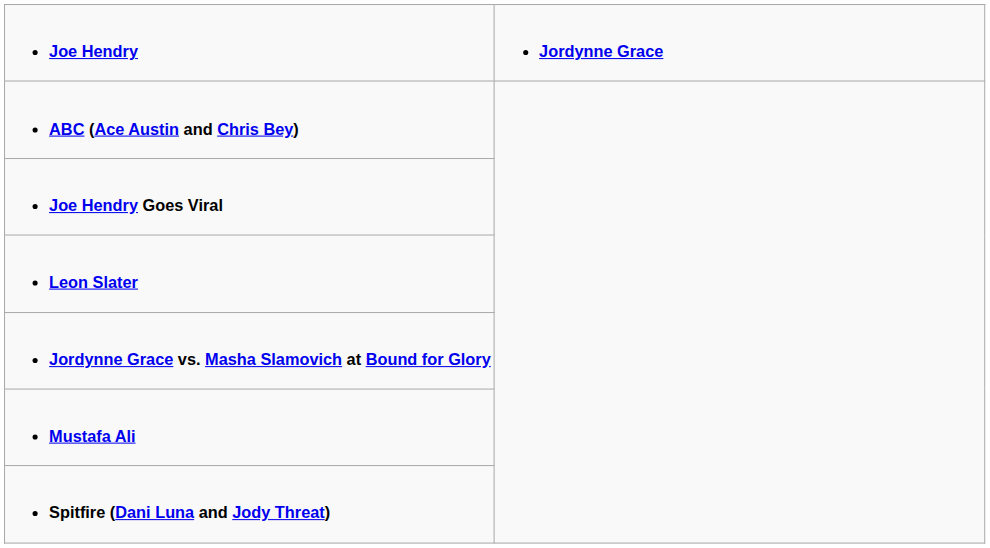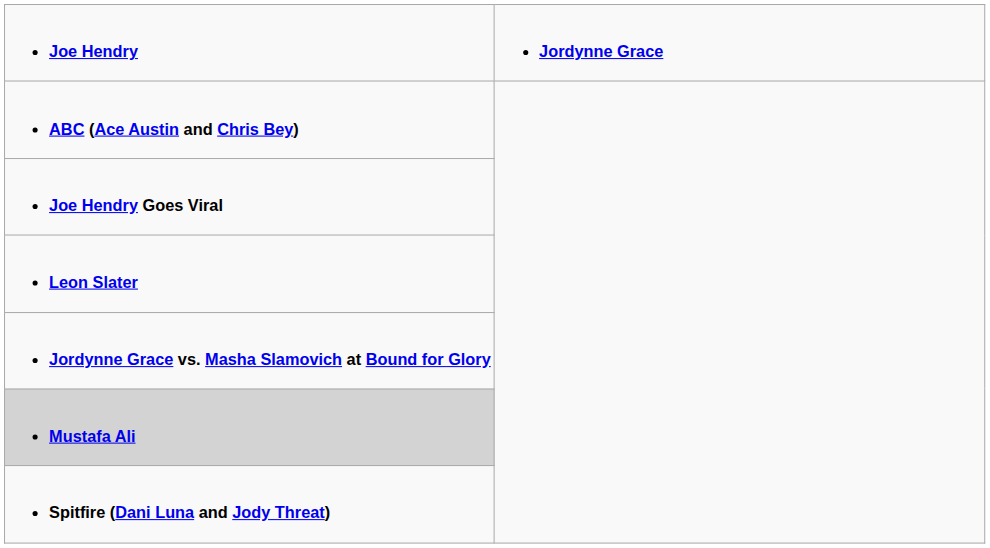(250, 437) no background -> (250, 437) lightgrey background
